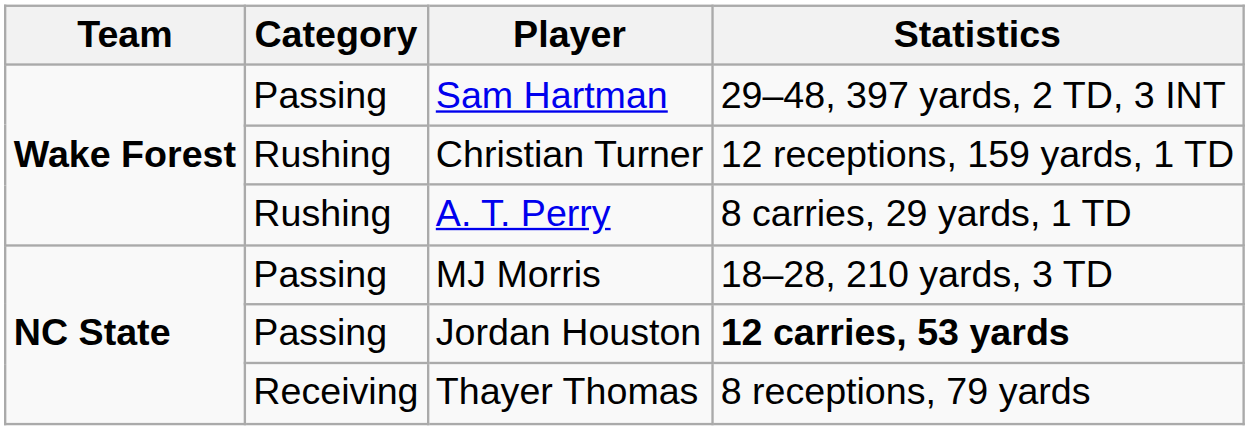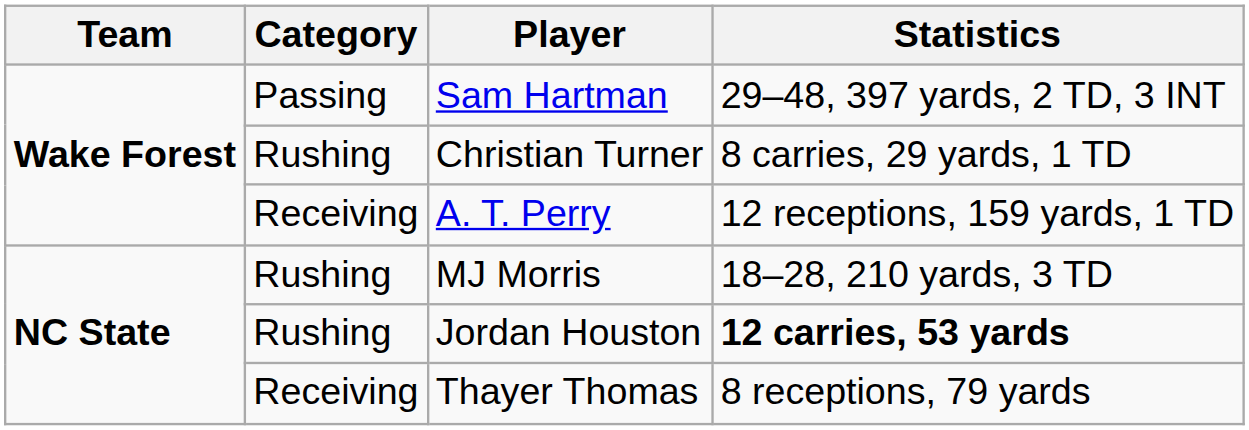(977, 154) 12 receptions, 159 yards, 1 TD -> (926, 154) 8 carries, 29 yards, 1 TD
(322, 213) Rushing -> (336, 213) Receiving
(926, 213) 8 carries, 29 yards, 1 TD -> (977, 213) 12 receptions, 159 yards, 1 TD
(320, 273) Passing -> (322, 273) Rushing
(320, 333) Passing -> (322, 333) Rushing
